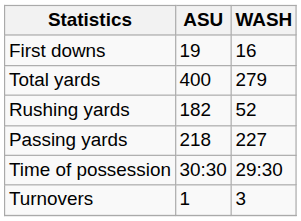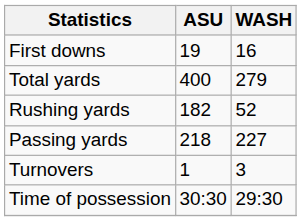rows swapped: (51, 200) <-> (90, 170)
